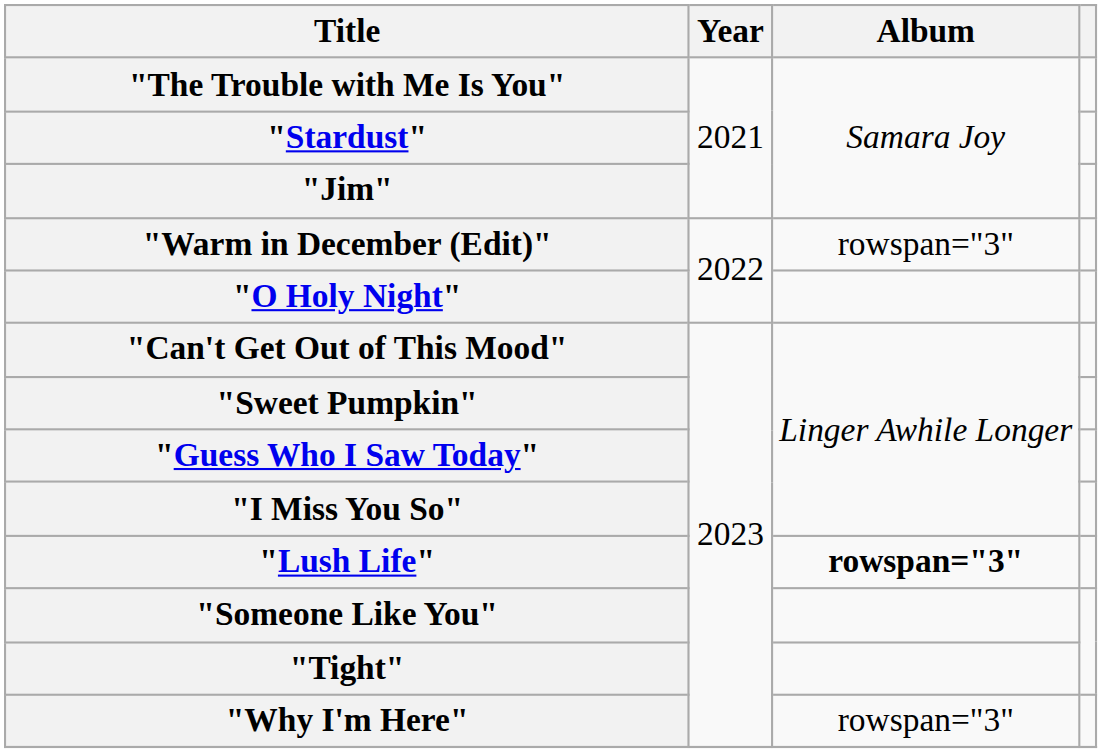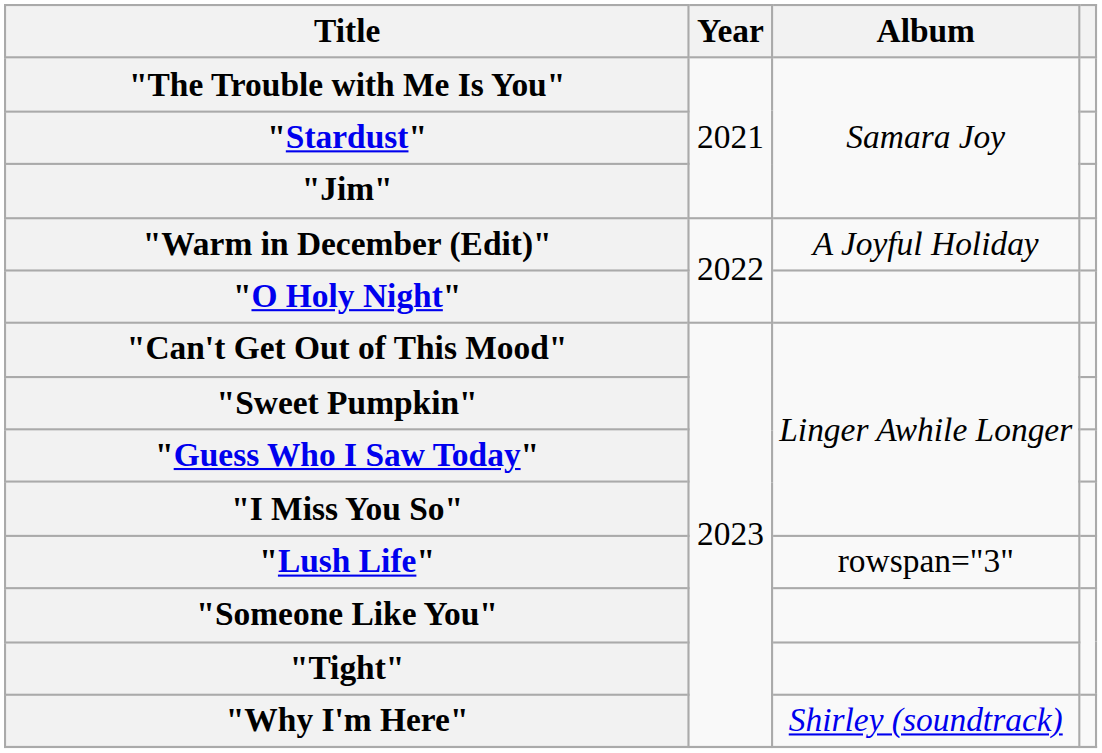(926, 243) rowspan="3" -> (926, 243) A Joyful Holiday
(926, 561) bold -> (926, 561) normal
(926, 720) rowspan="3" -> (926, 720) Shirley (soundtrack)
